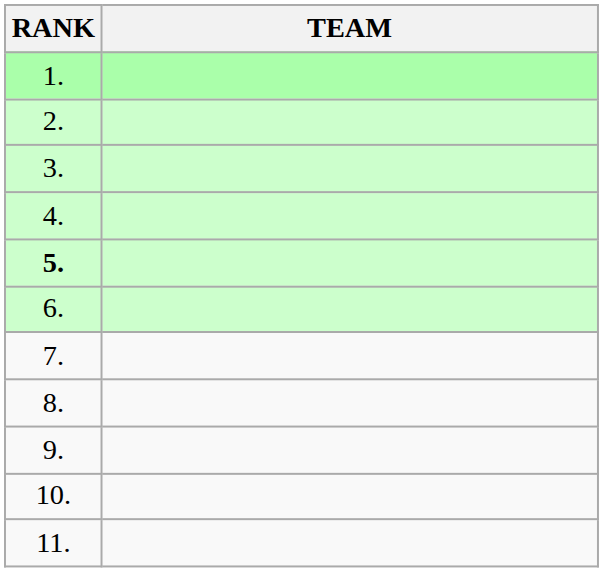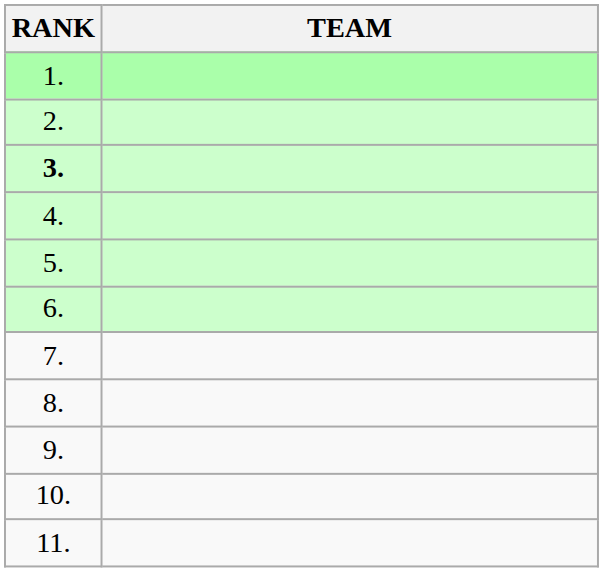(53, 168) normal -> (53, 168) bold
(53, 262) bold -> (53, 262) normal
